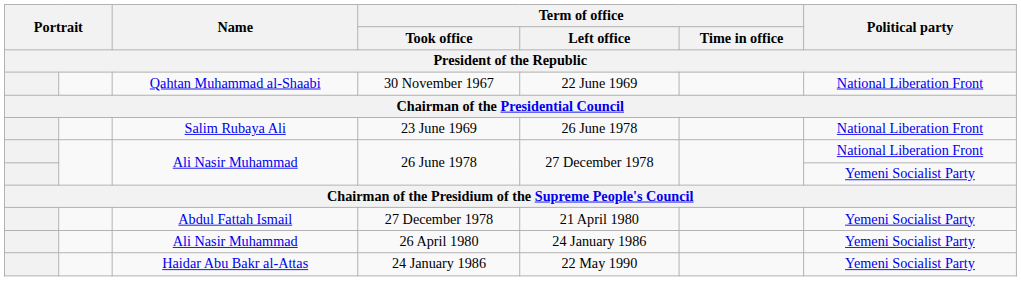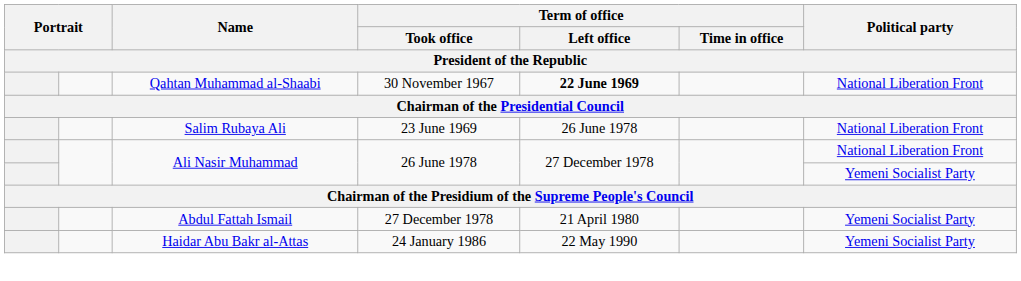(599, 83) normal -> (599, 83) bold
- row: (235, 241)
